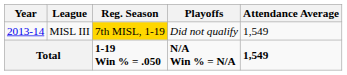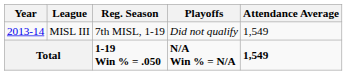(130, 31) gold background -> (130, 31) no background
